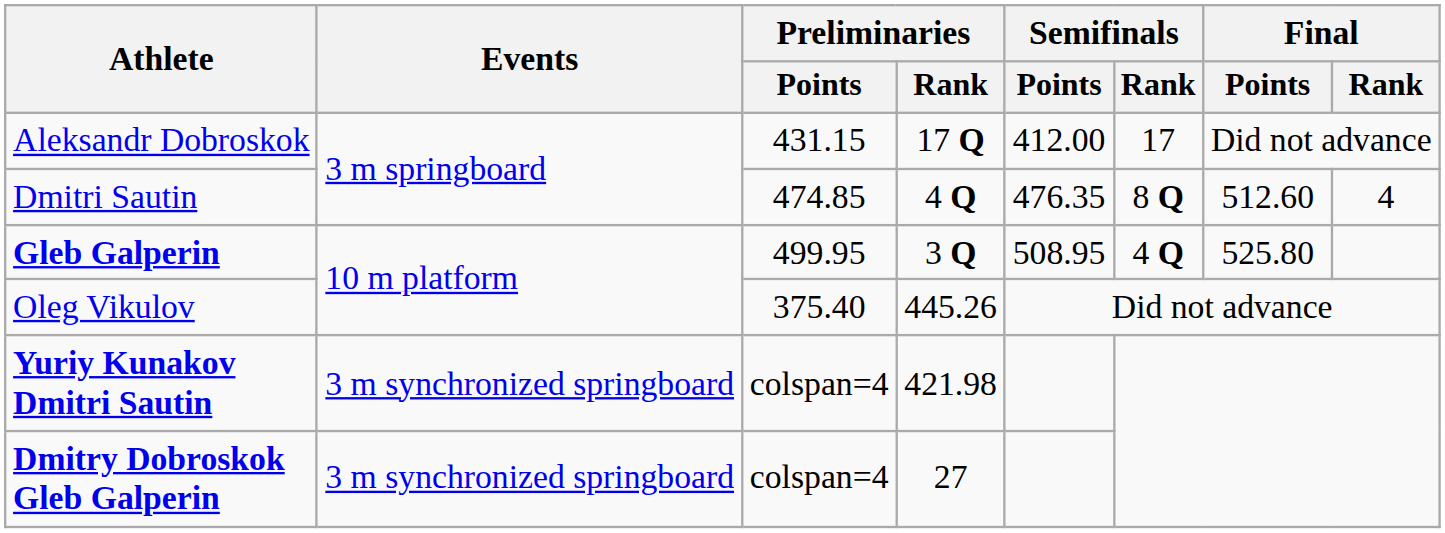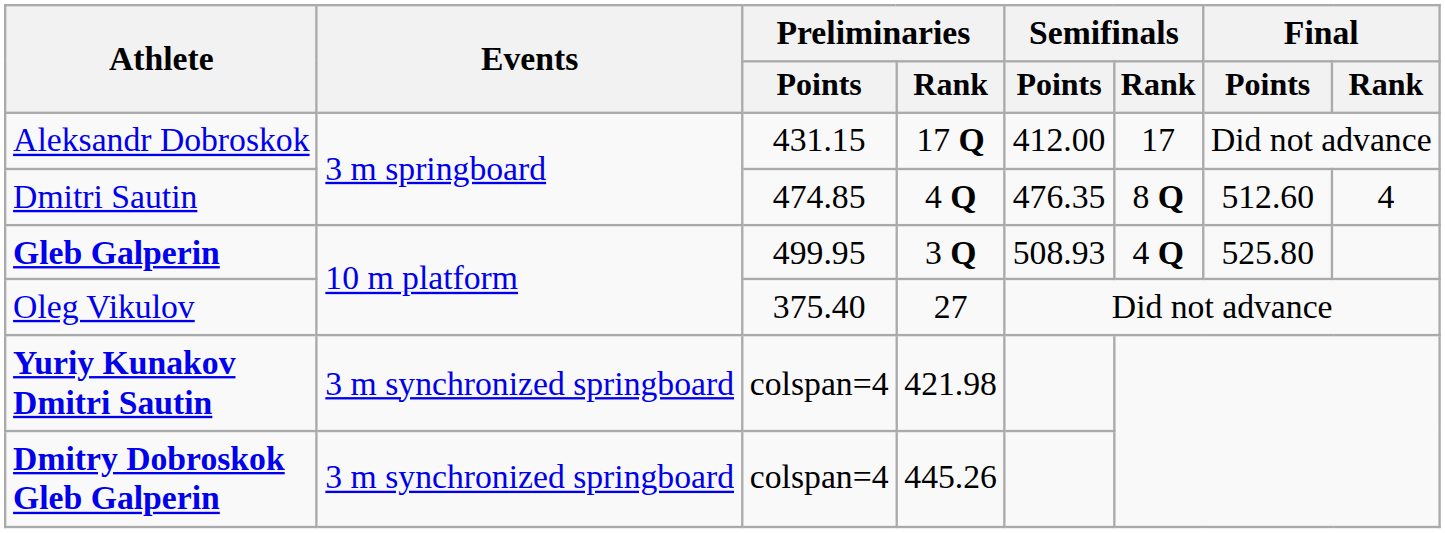(1059, 251) 508.95 -> (1059, 251) 508.93
(951, 307) 445.26 -> (951, 307) 27
(951, 478) 27 -> (951, 478) 445.26
